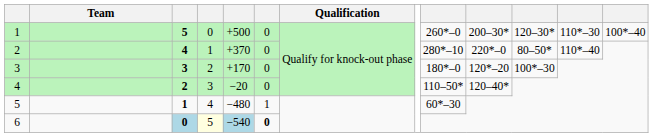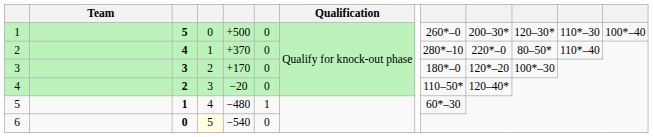(185, 123) lightblue background -> (185, 123) no background
(238, 123) lightblue background -> (238, 123) no background
(267, 123) bold -> (267, 123) normal
